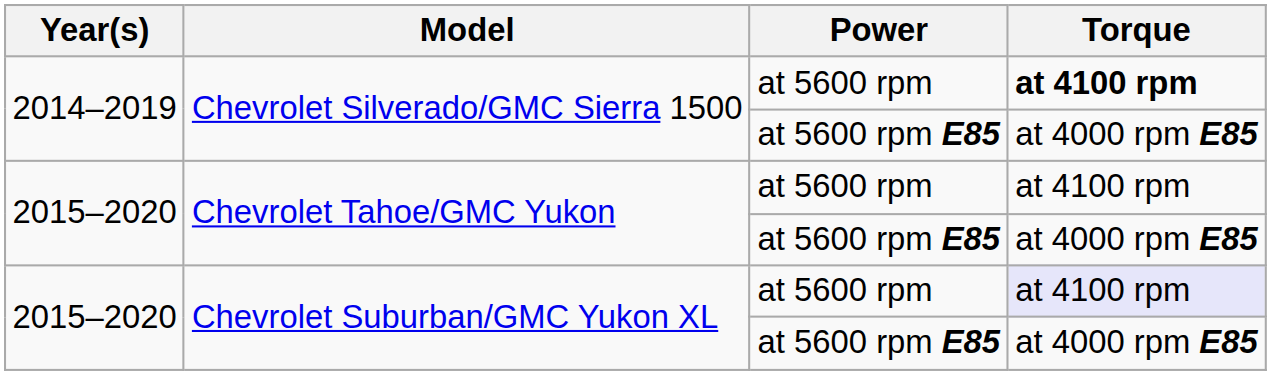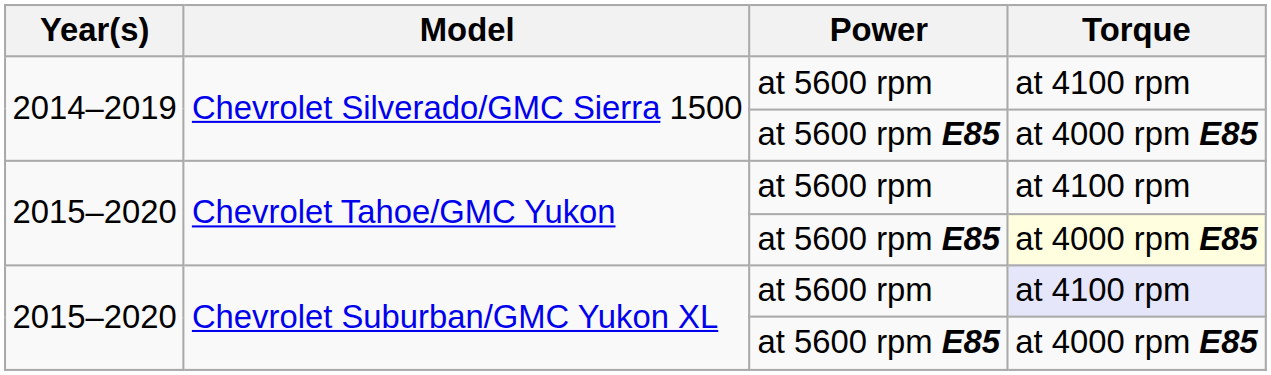(1106, 82) bold -> (1103, 82) normal
(1136, 238) no background -> (1136, 238) lightyellow background
